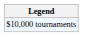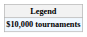(41, 24) normal -> (43, 24) bold
